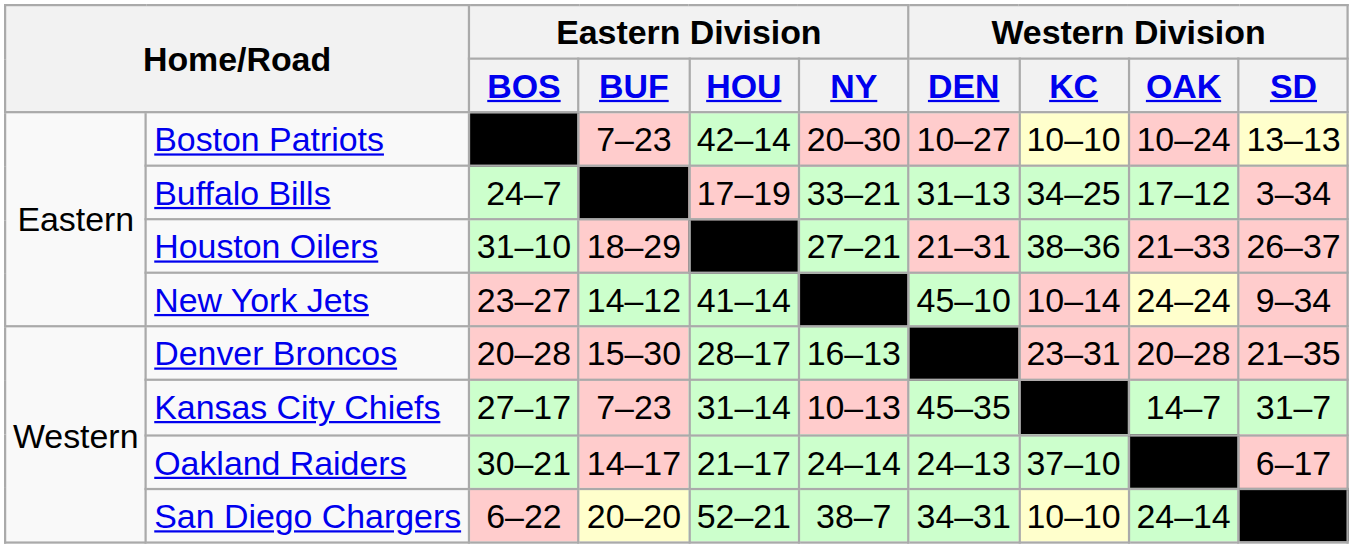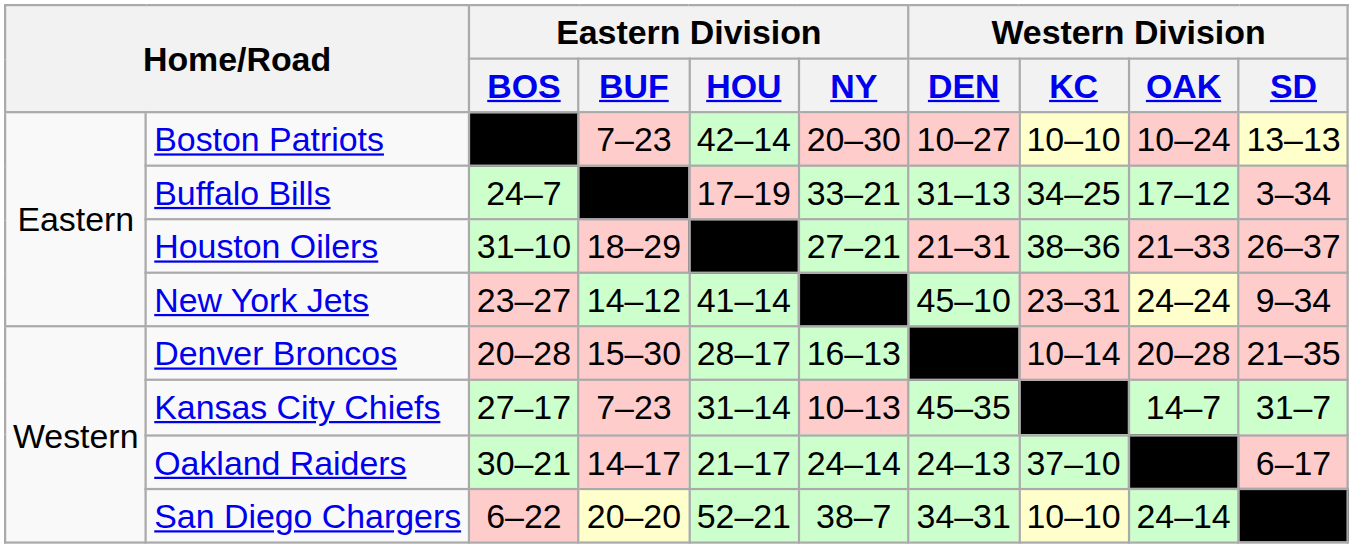(1074, 300) 10–14 -> (1074, 300) 23–31
(1074, 354) 23–31 -> (1074, 354) 10–14
